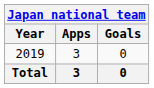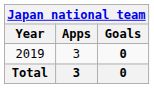(123, 54) normal -> (123, 54) bold
